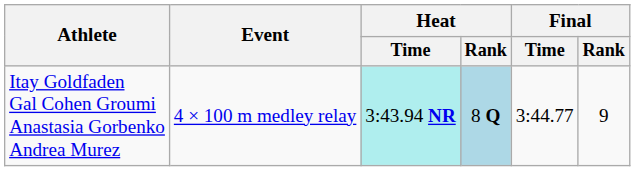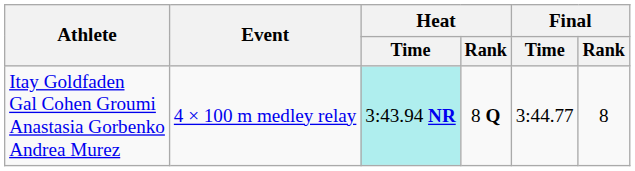(486, 116) lightblue background -> (486, 116) no background
(604, 116) 9 -> (604, 116) 8
